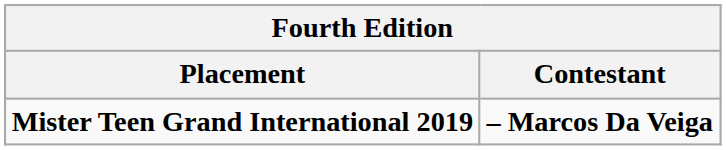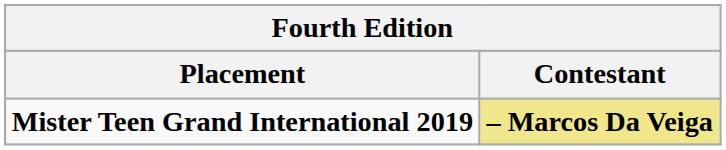(600, 120) no background -> (600, 120) khaki background
